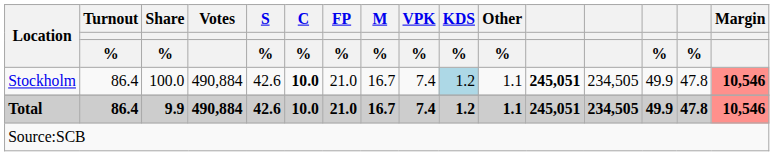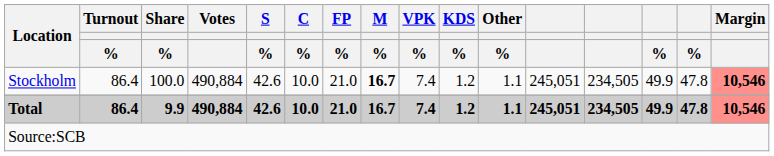(305, 81) bold -> (305, 81) normal
(382, 81) normal -> (382, 81) bold
(465, 81) lightblue background -> (465, 81) no background
(555, 81) bold -> (555, 81) normal
